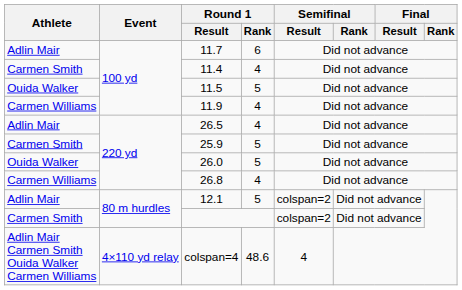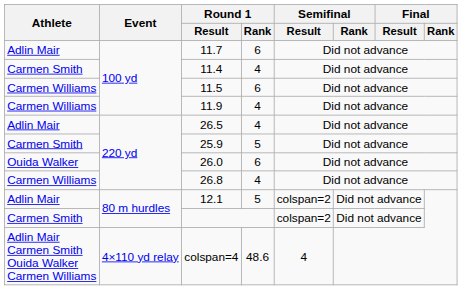(43, 88) Ouida Walker -> (52, 88) Carmen Williams
(258, 88) 5 -> (258, 88) 6
(258, 162) 5 -> (258, 162) 6
